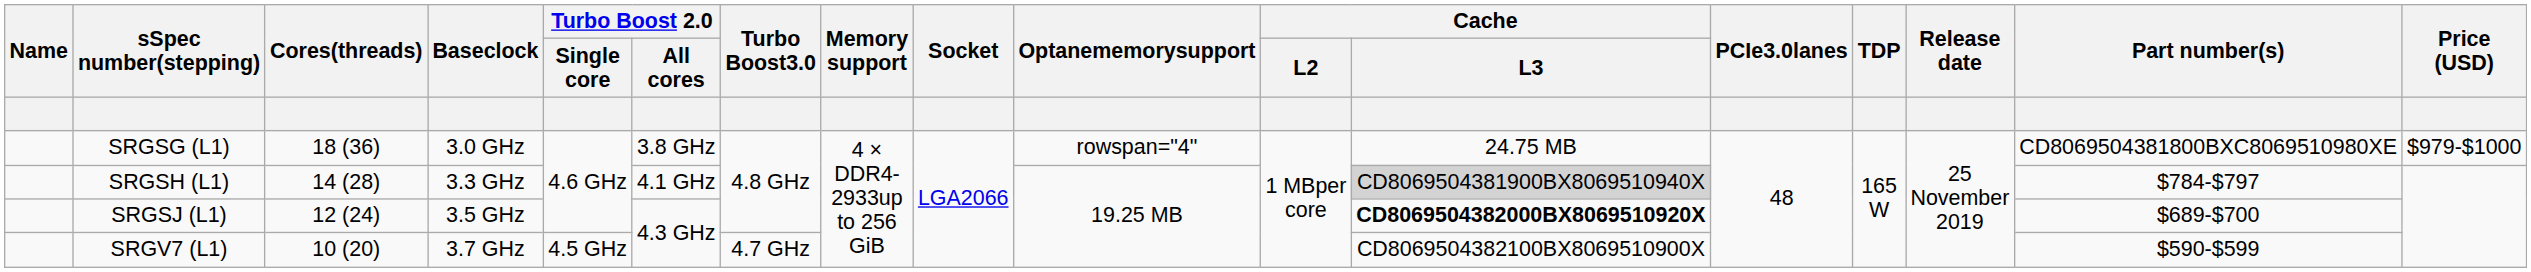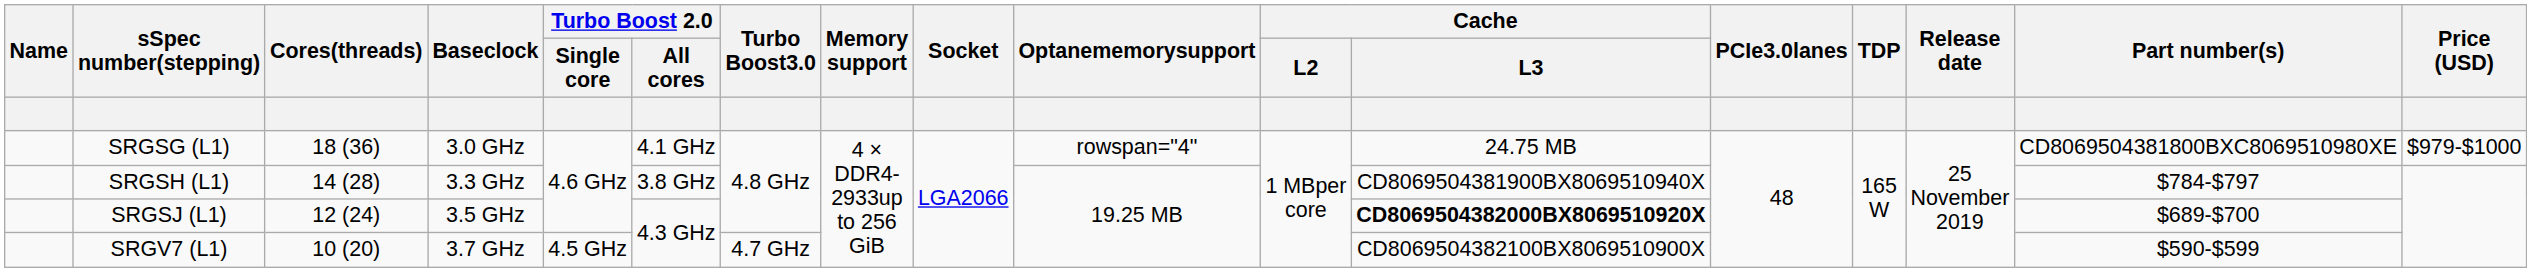(676, 147) 3.8 GHz -> (676, 147) 4.1 GHz
(676, 181) 4.1 GHz -> (676, 181) 3.8 GHz
(1531, 181) lightgrey background -> (1531, 181) no background
